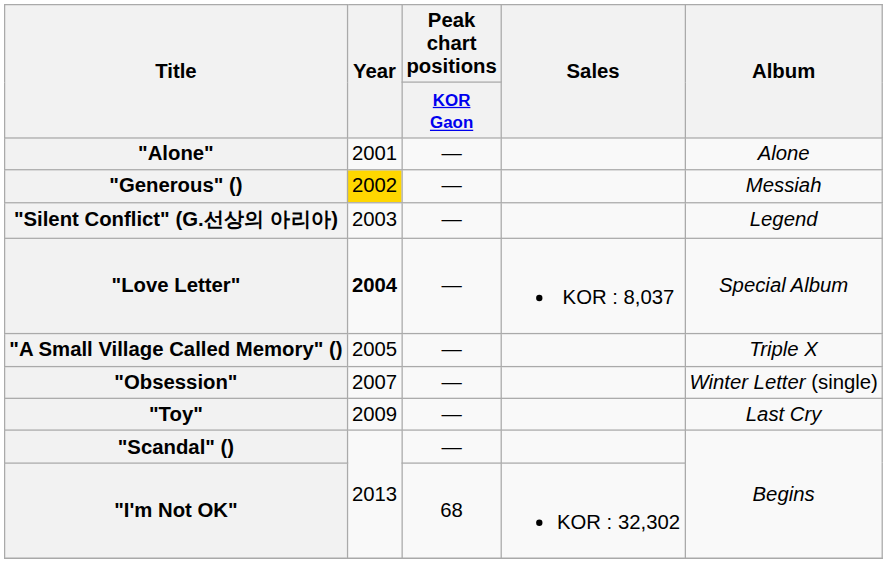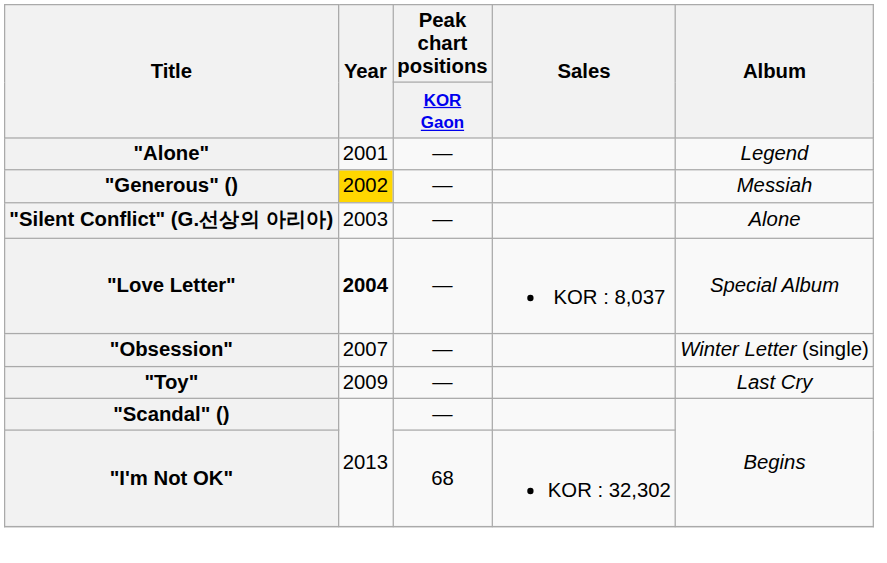(784, 153) Alone -> (775, 153) Legend
(784, 220) Legend -> (775, 220) Alone
- row: (176, 349)
